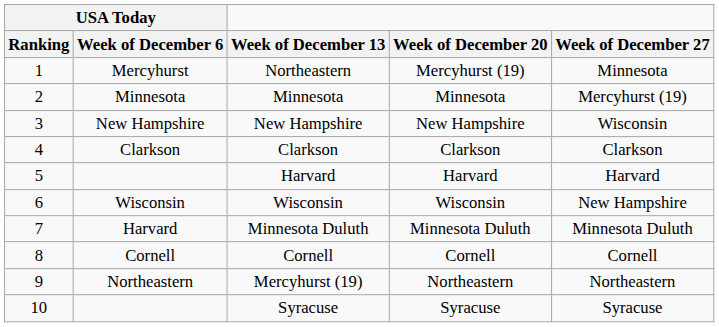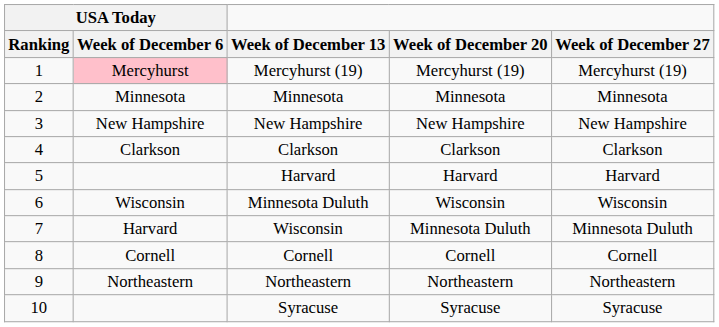(150, 70) no background -> (150, 70) pink background
(308, 70) Northeastern -> (308, 70) Mercyhurst (19)
(632, 70) Minnesota -> (632, 70) Mercyhurst (19)
(632, 96) Mercyhurst (19) -> (632, 96) Minnesota
(632, 123) Wisconsin -> (632, 123) New Hampshire
(308, 202) Wisconsin -> (308, 202) Minnesota Duluth
(632, 202) New Hampshire -> (632, 202) Wisconsin
(308, 228) Minnesota Duluth -> (308, 228) Wisconsin
(308, 281) Mercyhurst (19) -> (308, 281) Northeastern
